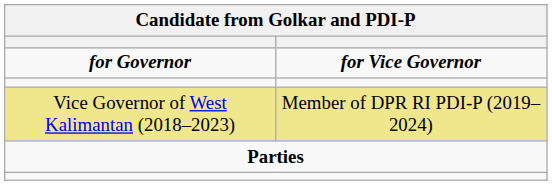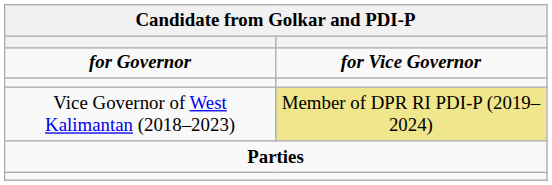(140, 114) khaki background -> (140, 114) no background
